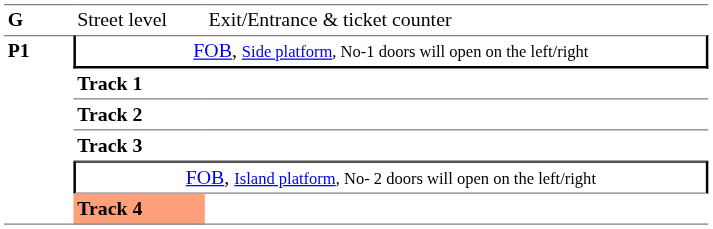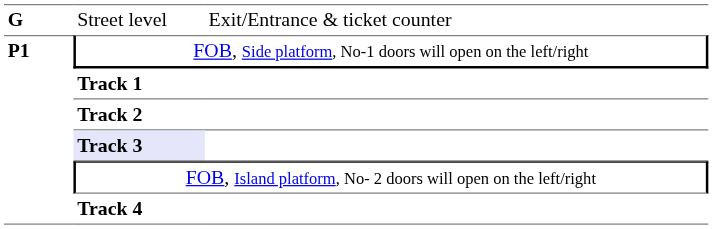(110, 145) no background -> (110, 145) lavender background
(110, 208) lightsalmon background -> (110, 208) no background
